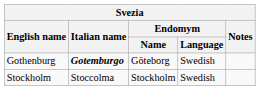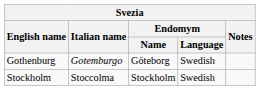(97, 61) bold -> (97, 61) normal
